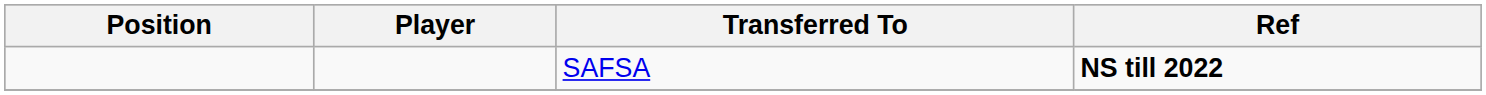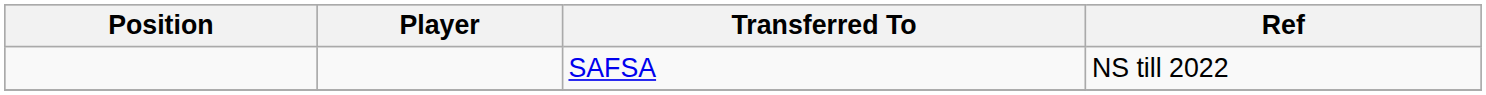(1152, 68) bold -> (1160, 68) normal
